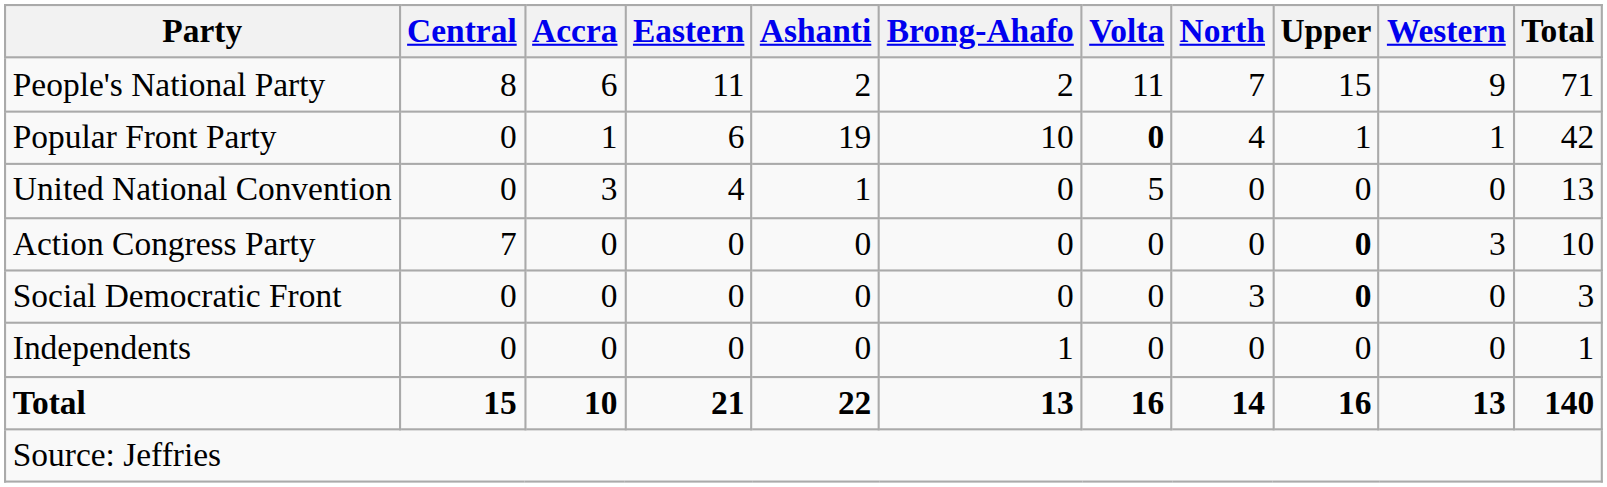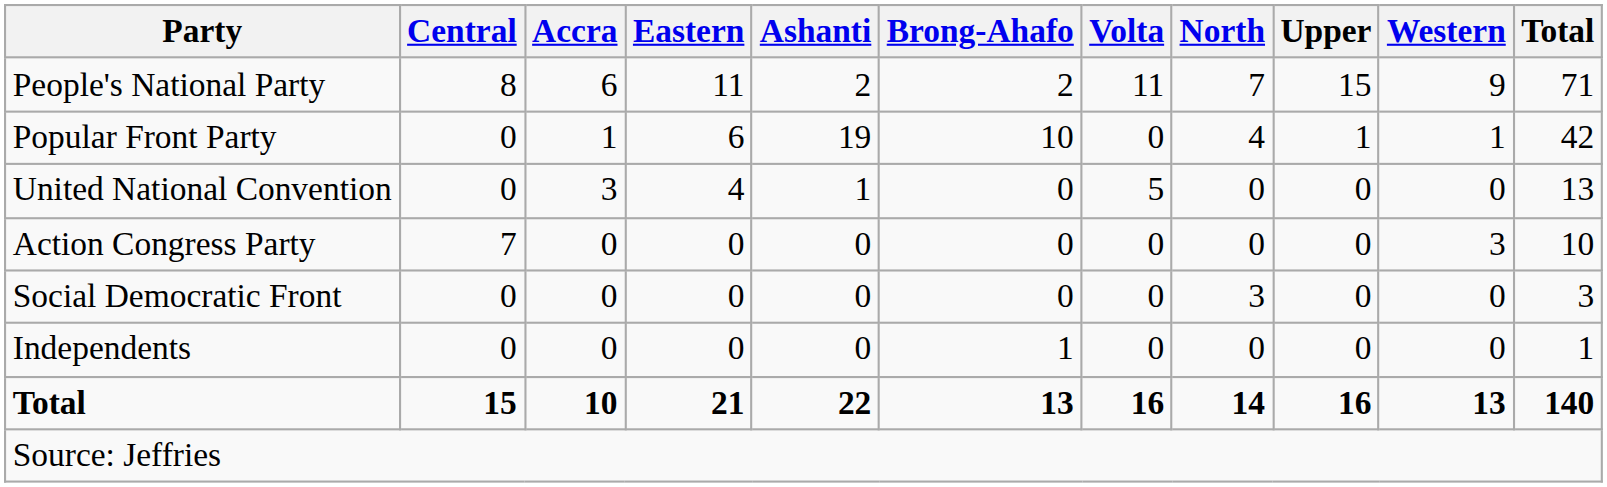(1156, 137) bold -> (1156, 137) normal
(1363, 243) bold -> (1363, 243) normal
(1363, 296) bold -> (1363, 296) normal
